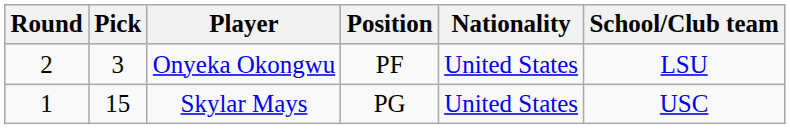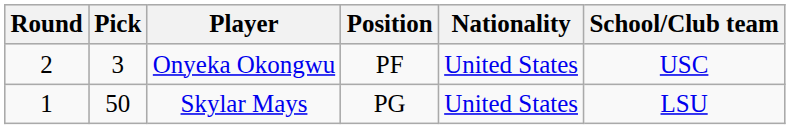(684, 63) LSU -> (684, 63) USC
(118, 103) 15 -> (118, 103) 50
(684, 103) USC -> (684, 103) LSU
